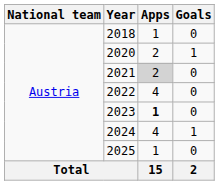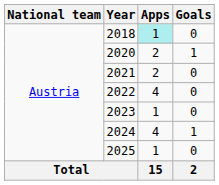(156, 34) no background -> (156, 34) paleturquoise background
(156, 73) lightgrey background -> (156, 73) no background
(156, 112) bold -> (156, 112) normal
